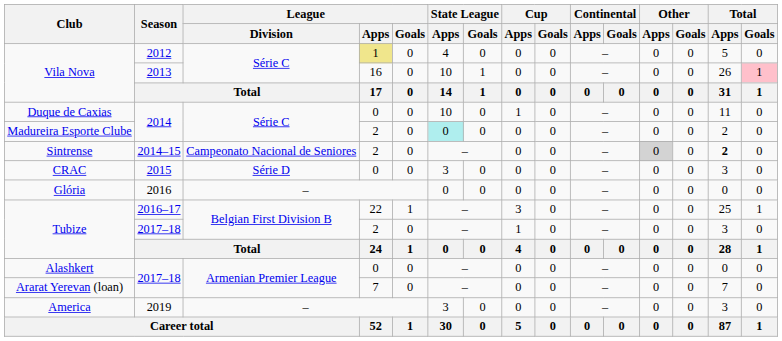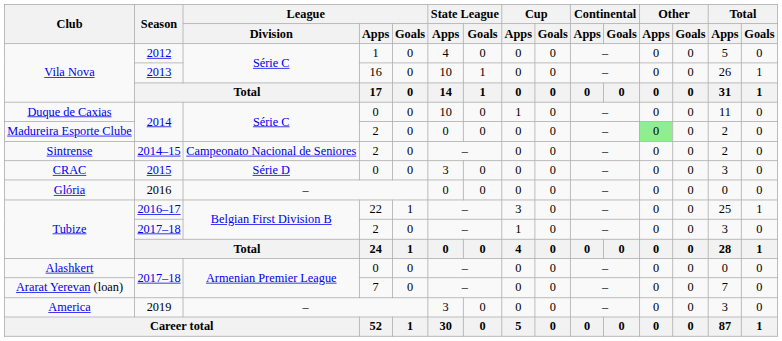(376, 53) khaki background -> (376, 53) no background
(759, 72) pink background -> (759, 72) no background
(446, 131) paleturquoise background -> (446, 131) no background
(656, 131) no background -> (656, 131) lightgreen background
(656, 151) lightgrey background -> (656, 151) no background
(725, 151) bold -> (725, 151) normal
